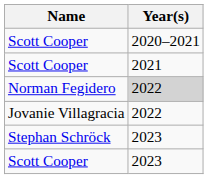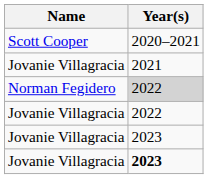(48, 64) Scott Cooper -> (66, 64) Jovanie Villagracia
(59, 137) Stephan Schröck -> (66, 137) Jovanie Villagracia
(48, 161) Scott Cooper -> (66, 161) Jovanie Villagracia
(147, 161) normal -> (147, 161) bold
